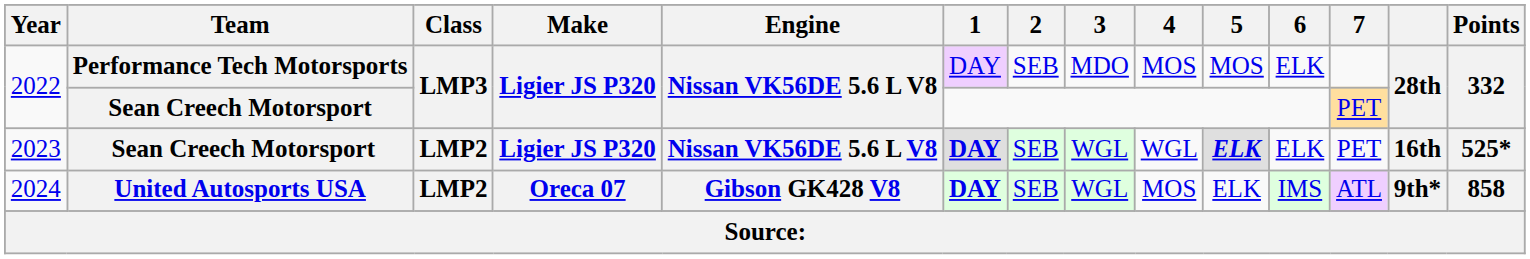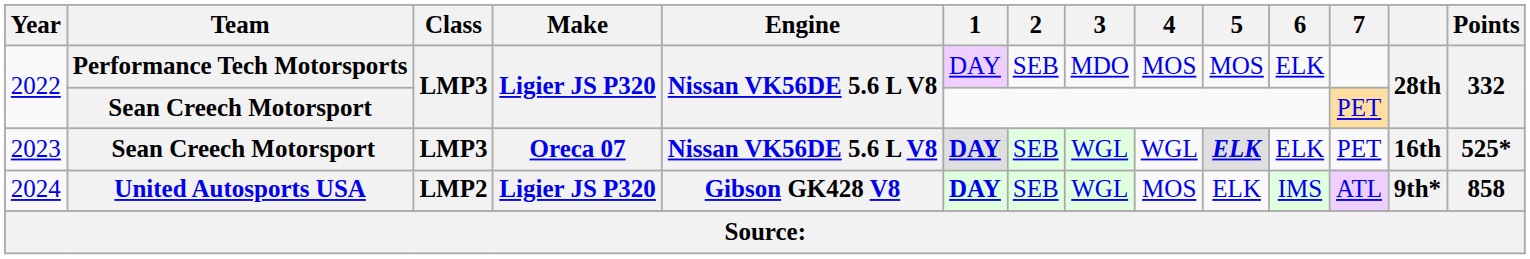(453, 148) LMP2 -> (453, 148) LMP3
(578, 148) Ligier JS P320 -> (578, 148) Oreca 07
(578, 189) Oreca 07 -> (578, 189) Ligier JS P320
